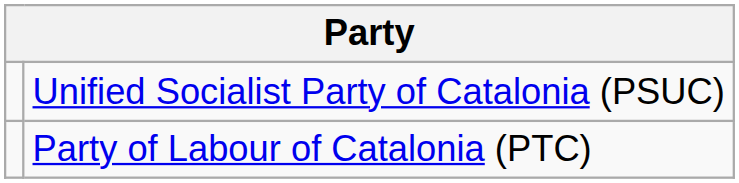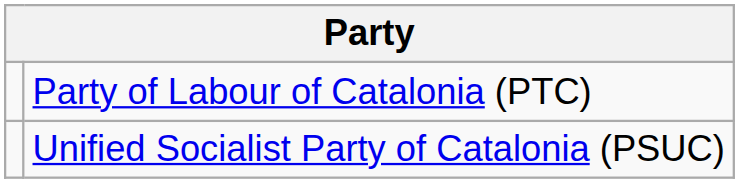rows swapped: (379, 90) <-> (312, 148)
